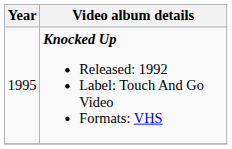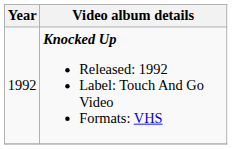(22, 85) 1995 -> (22, 85) 1992
